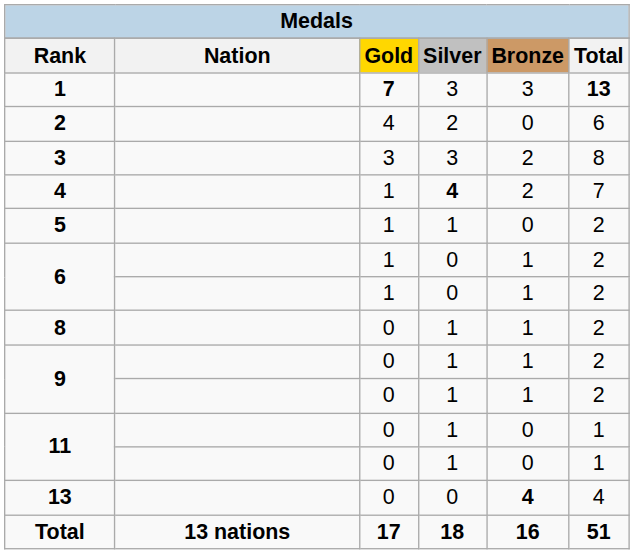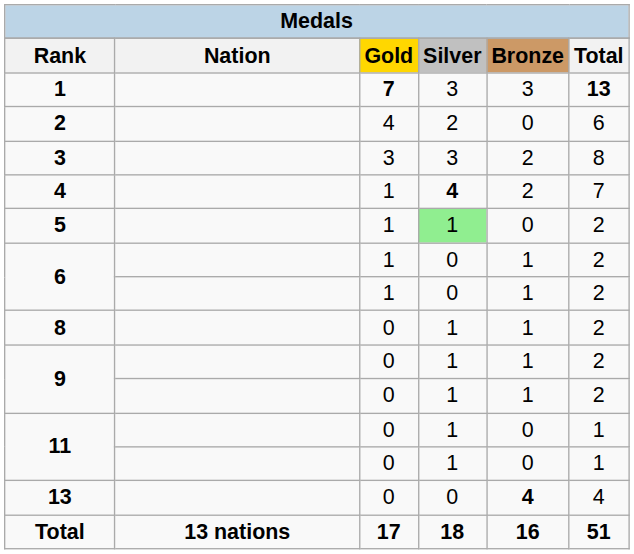(452, 225) no background -> (452, 225) lightgreen background
